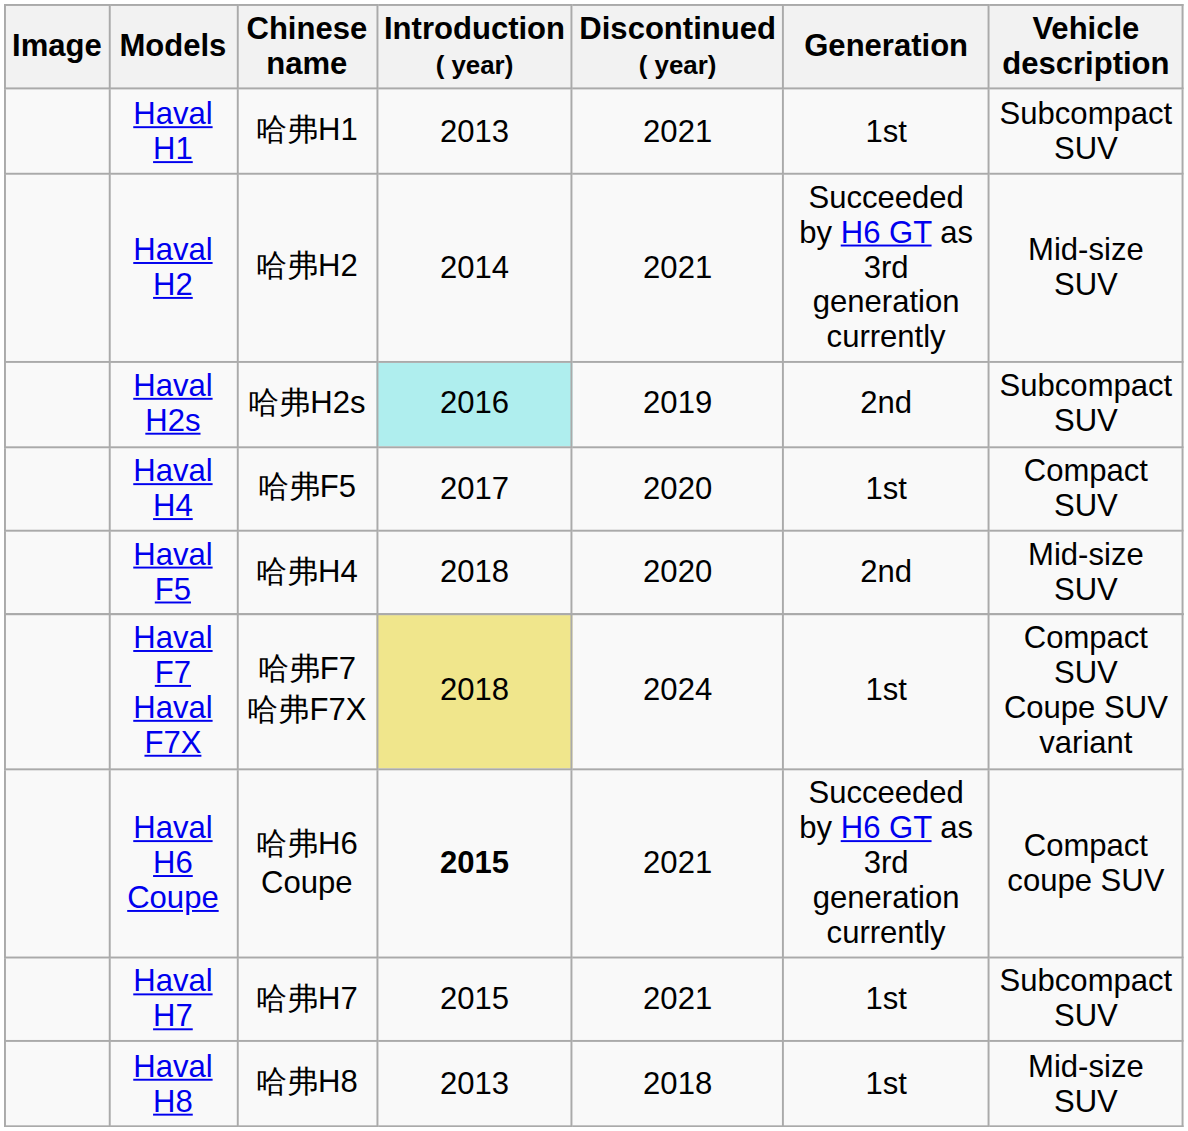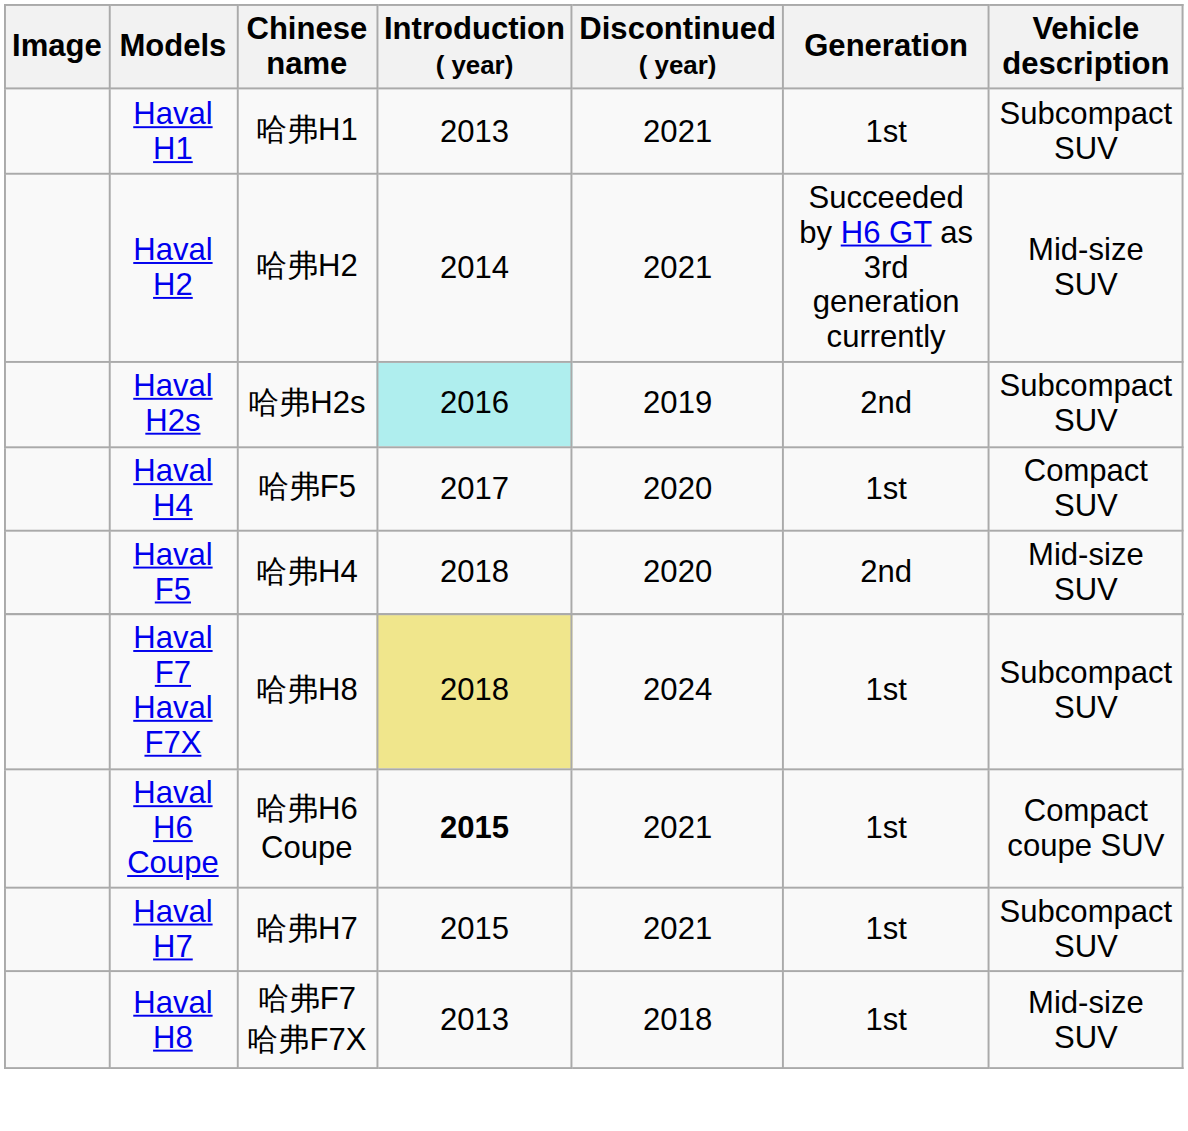(307, 690) 哈弗F7 哈弗F7X -> (307, 690) 哈弗H8
(1086, 691) Compact SUV Coupe SUV variant -> (1086, 691) Subcompact SUV
(886, 862) Succeeded by H6 GT as 3rd generation currently -> (886, 827) 1st
(307, 1082) 哈弗H8 -> (307, 1018) 哈弗F7 哈弗F7X
